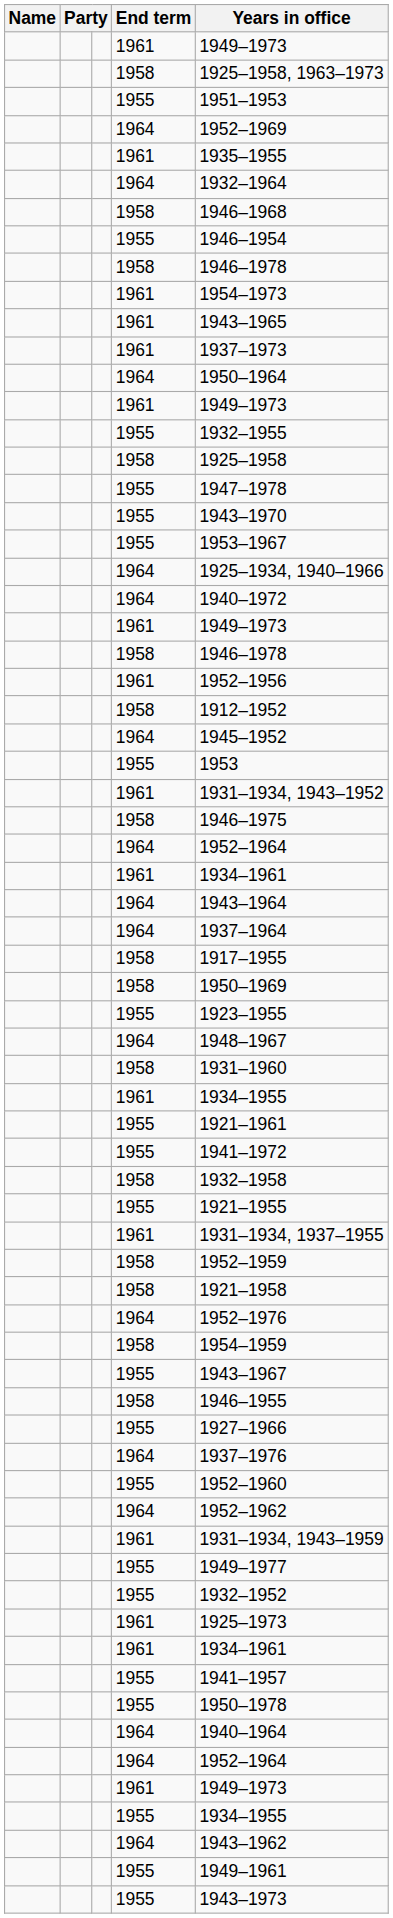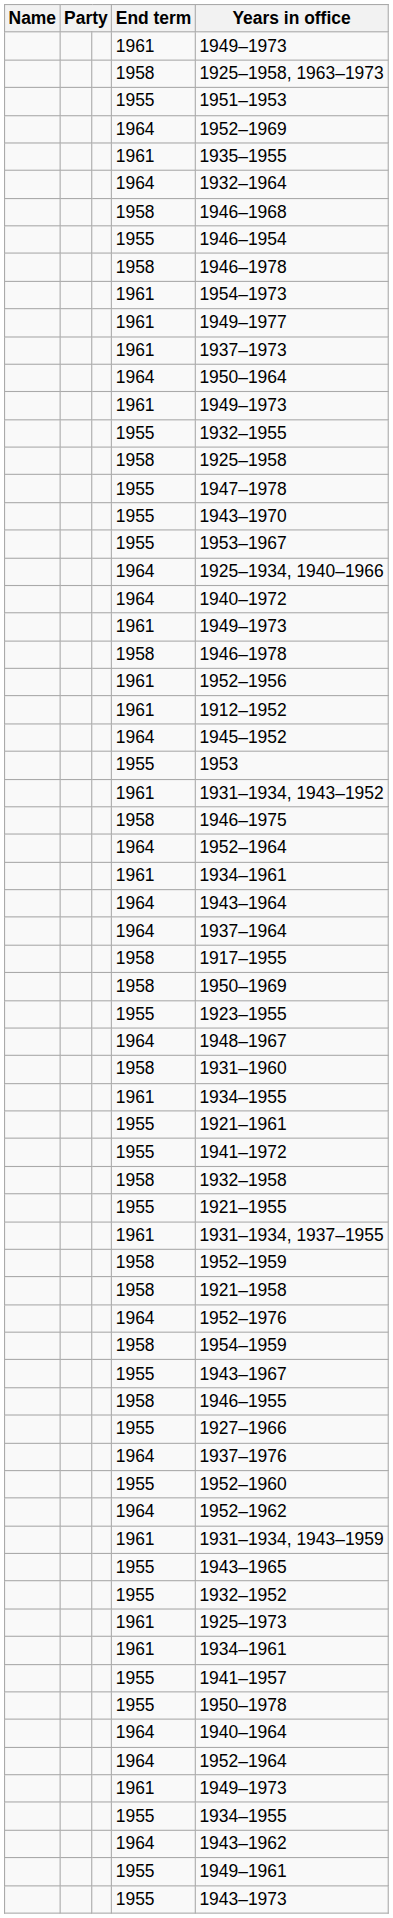(243, 322) 1943–1965 -> (243, 322) 1949–1977
(135, 709) 1958 -> (135, 709) 1961
(243, 1567) 1949–1977 -> (243, 1567) 1943–1965
